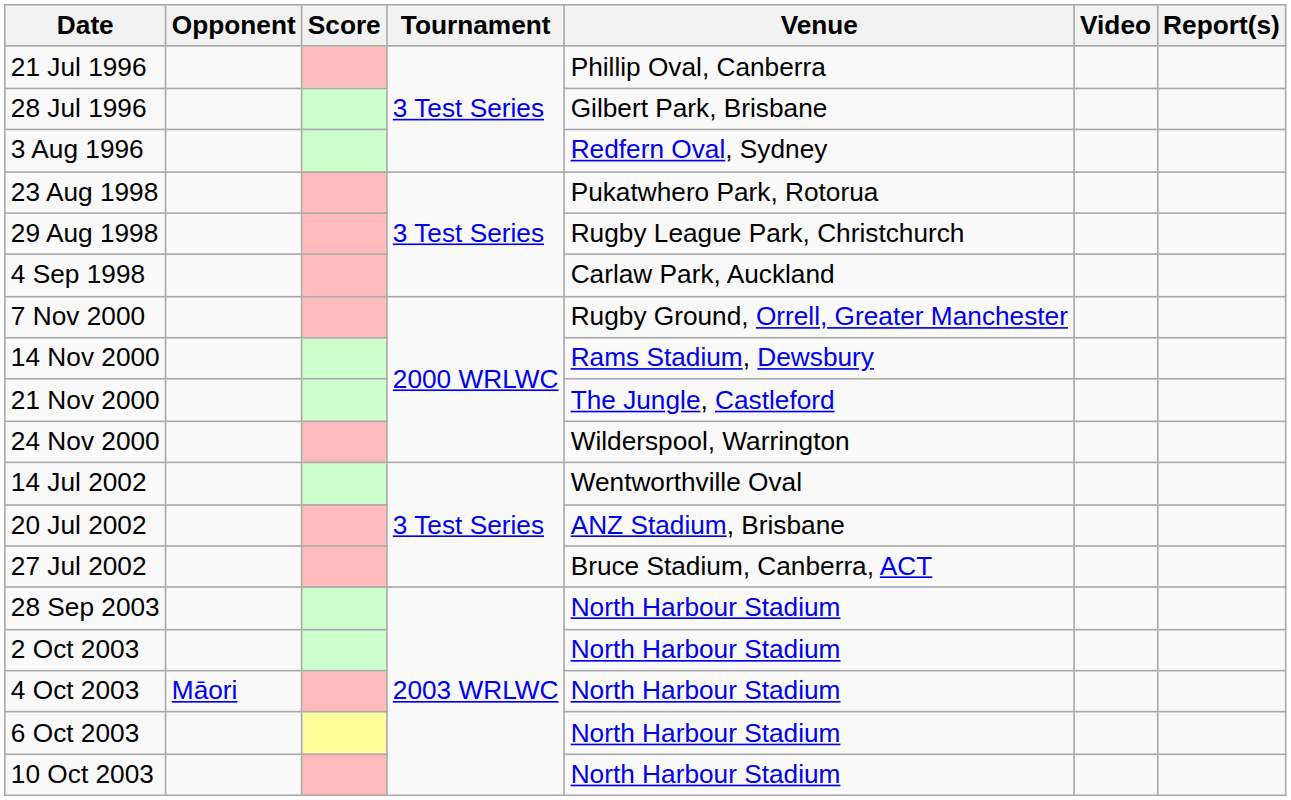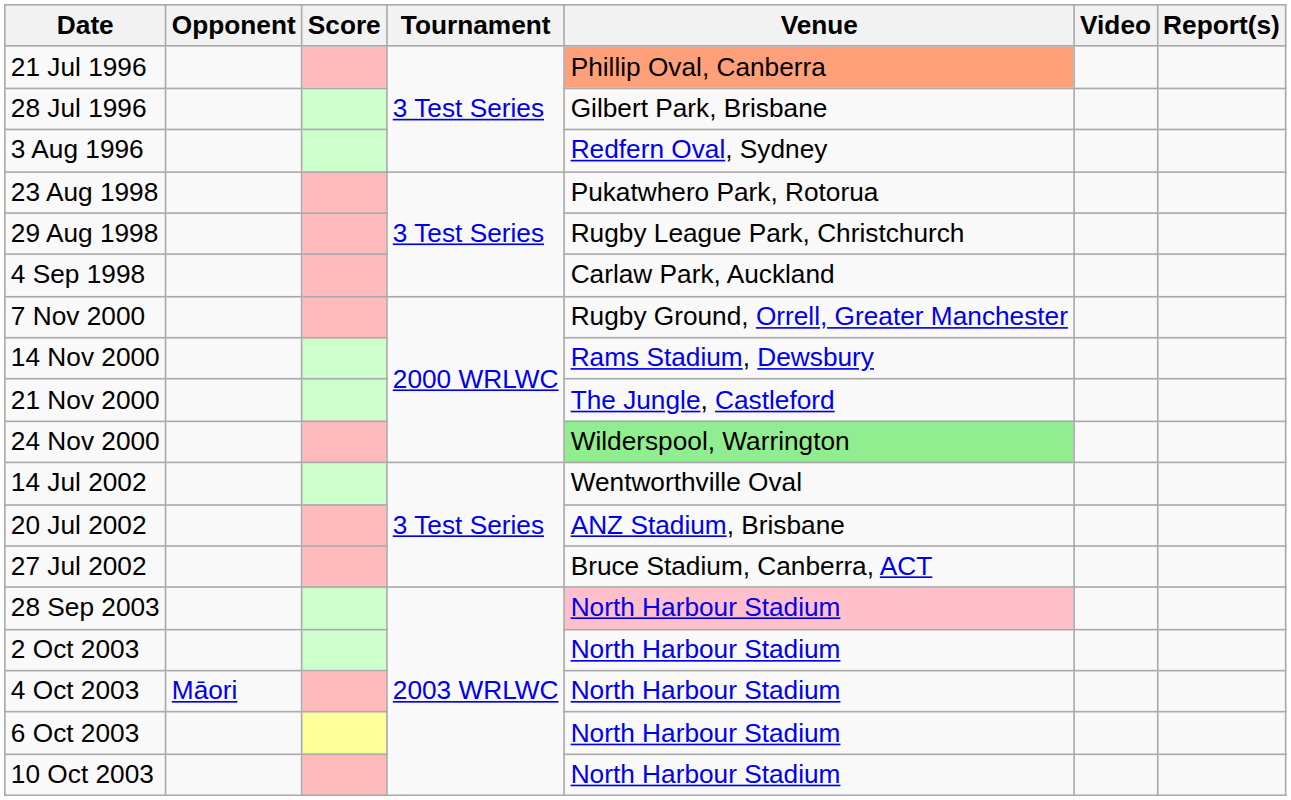(698, 66) no background -> (698, 66) lightsalmon background
(710, 441) no background -> (710, 441) lightgreen background
(706, 607) no background -> (706, 607) pink background
